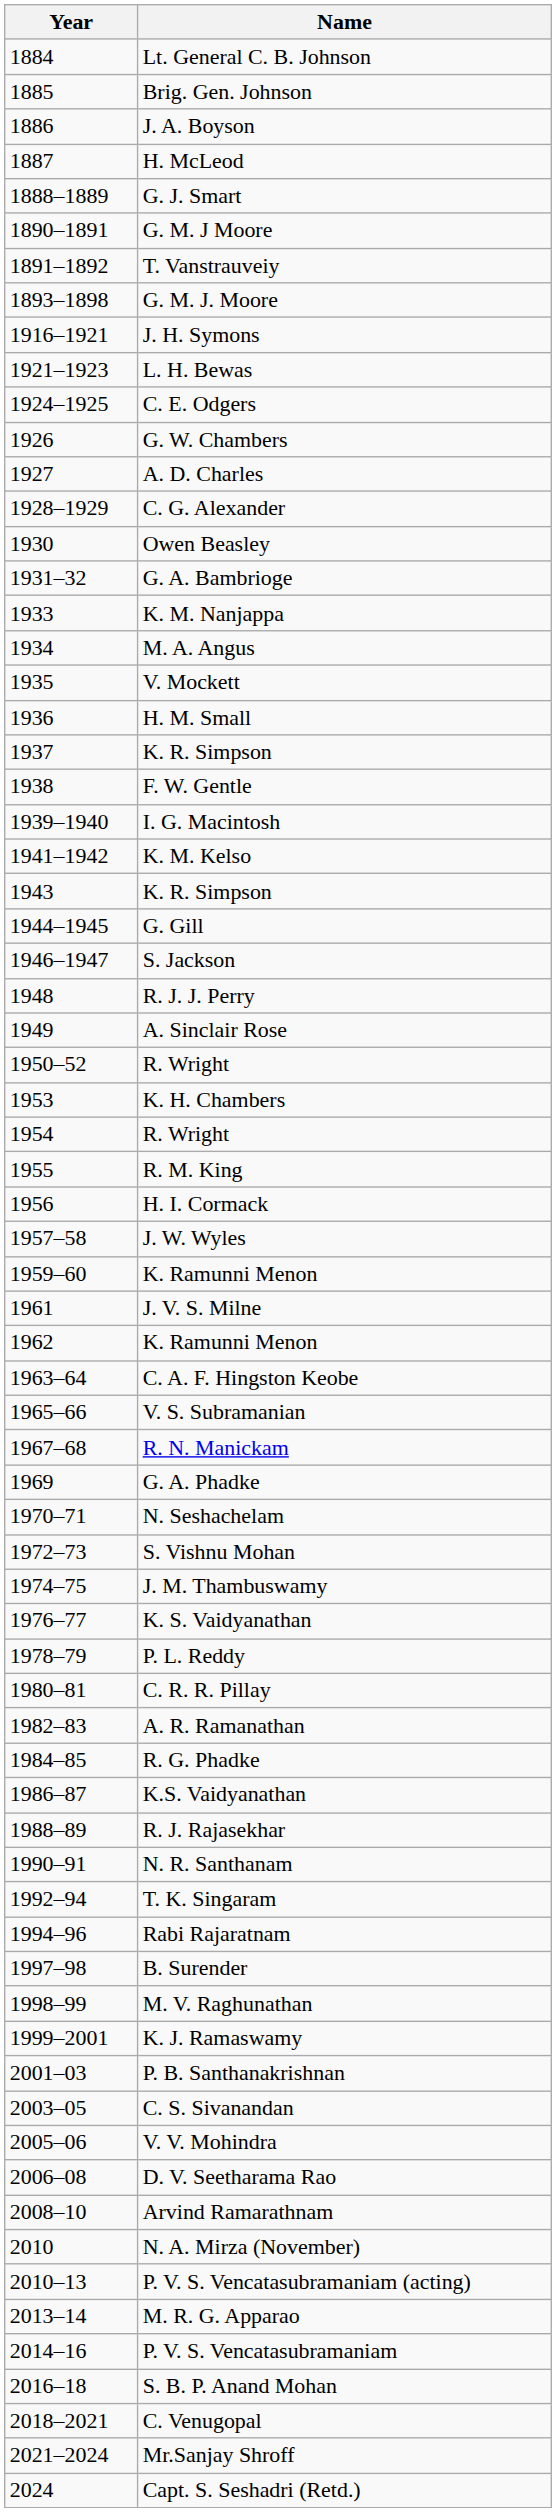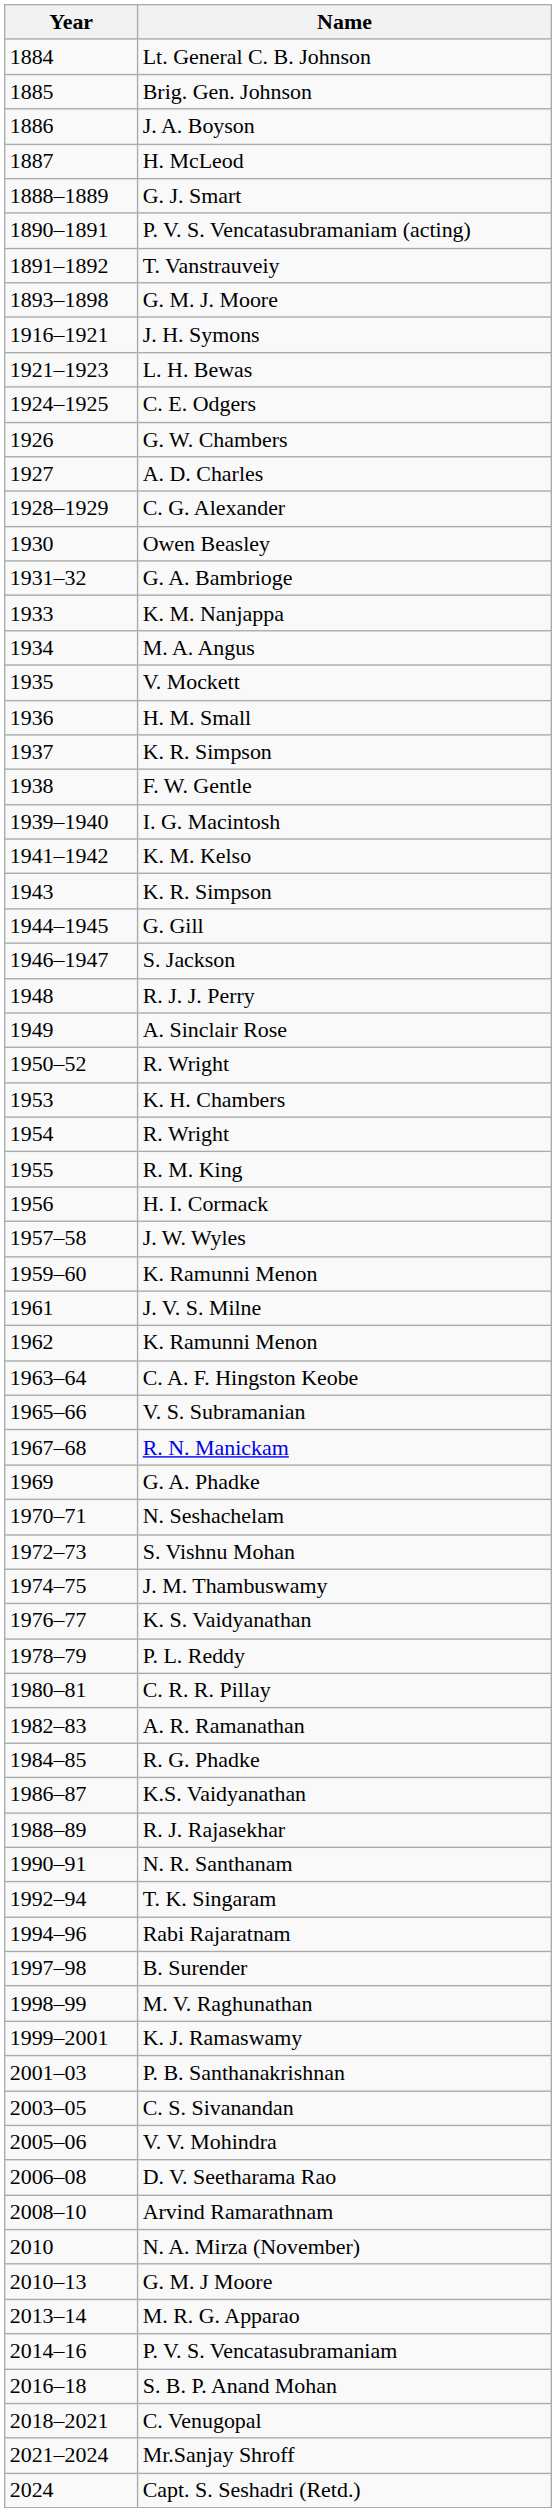(208, 230) G. M. J Moore -> (307, 230) P. V. S. Vencatasubramaniam (acting)
(307, 2281) P. V. S. Vencatasubramaniam (acting) -> (208, 2281) G. M. J Moore
